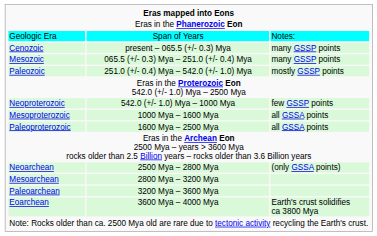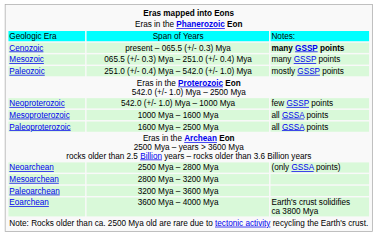(306, 48) normal -> (308, 48) bold
